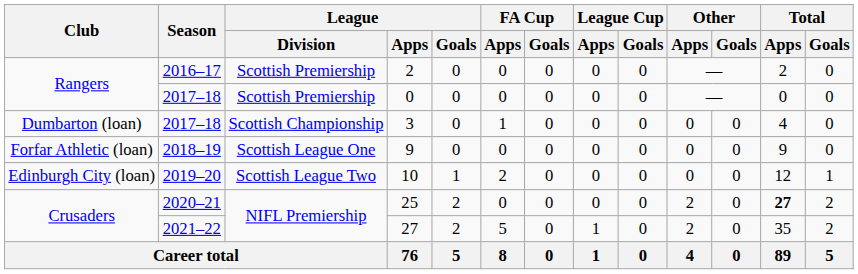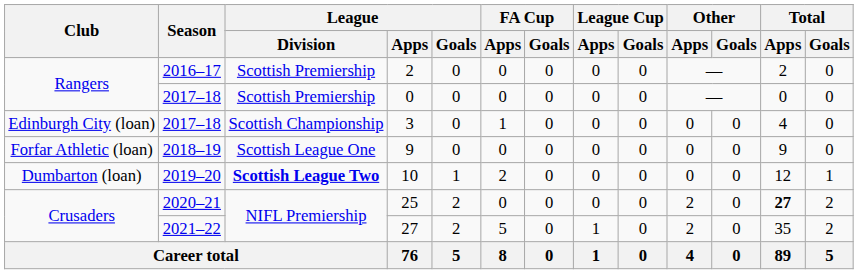(82, 123) Dumbarton (loan) -> (82, 123) Edinburgh City (loan)
(82, 176) Edinburgh City (loan) -> (82, 176) Dumbarton (loan)
(306, 176) normal -> (306, 176) bold
